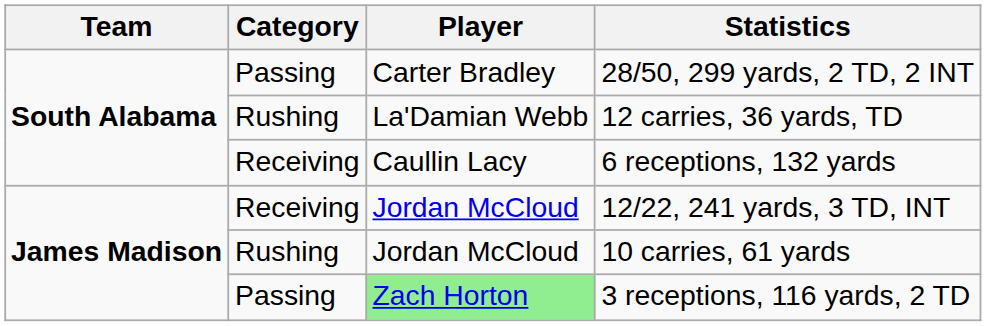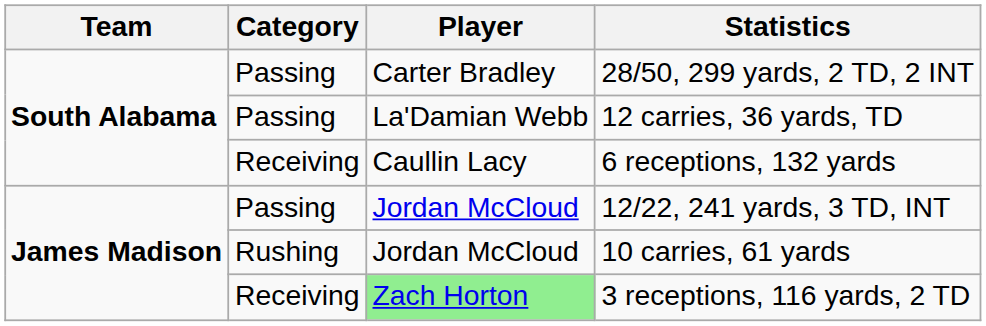(287, 117) Rushing -> (285, 117) Passing
(297, 206) Receiving -> (285, 206) Passing
(285, 296) Passing -> (297, 296) Receiving
